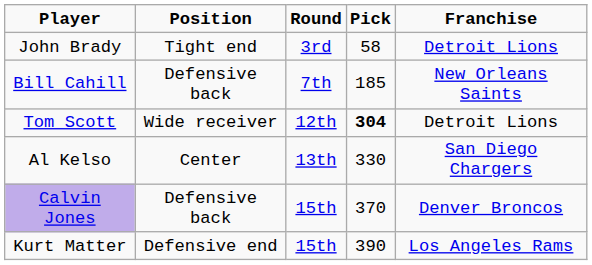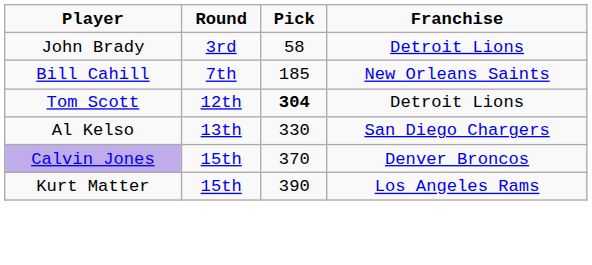- column: (211, 19)
